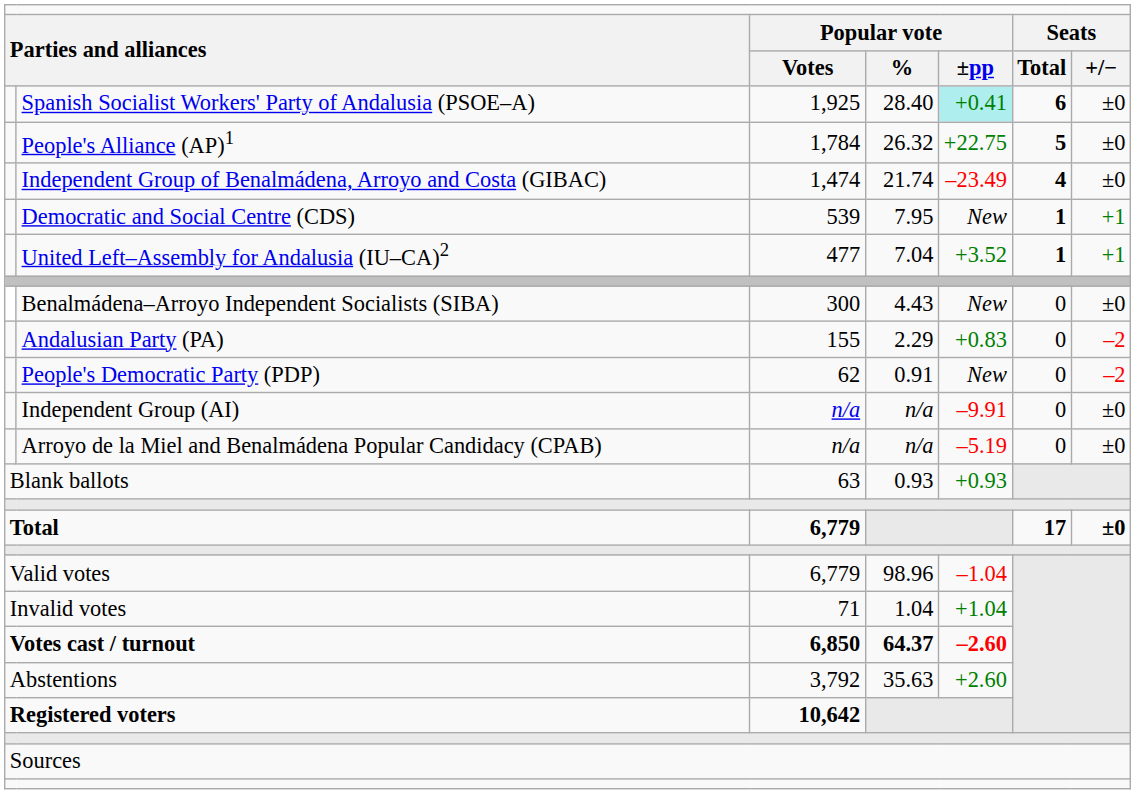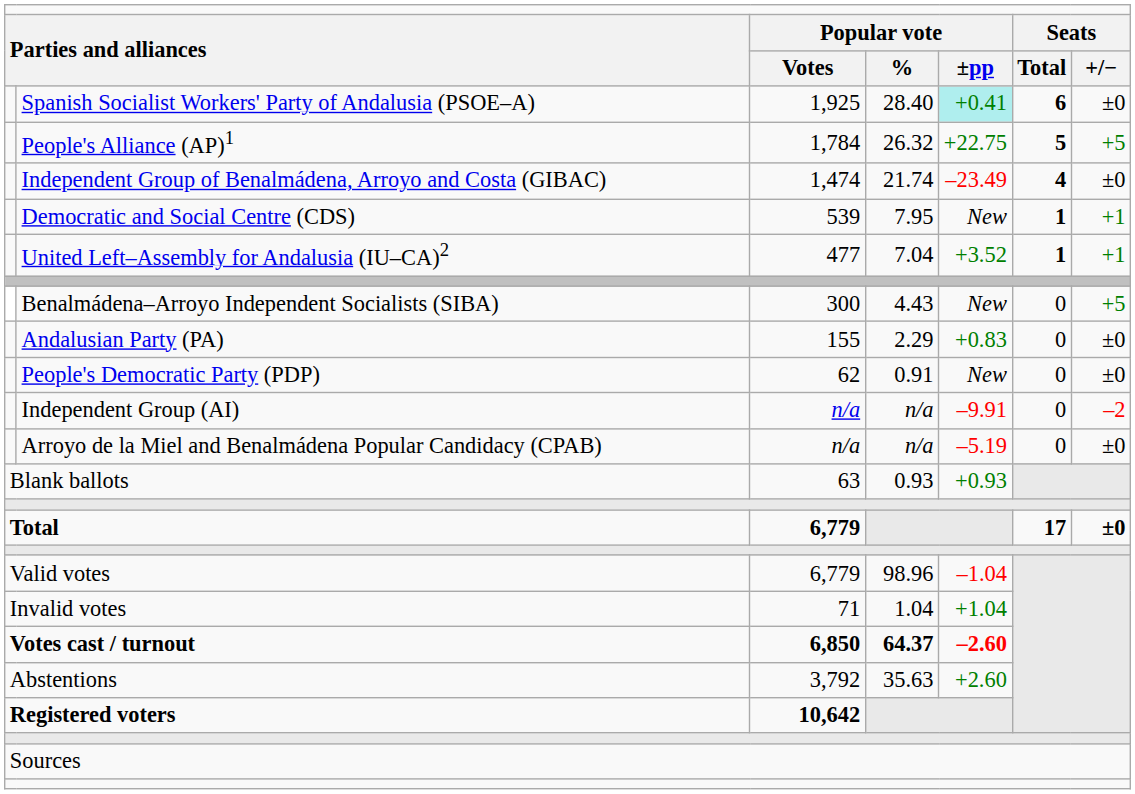(1114, 142) ±0 -> (1114, 142) +5
(1114, 303) ±0 -> (1114, 303) +5
(1114, 339) –2 -> (1114, 339) ±0
(1114, 374) –2 -> (1114, 374) ±0
(1114, 410) ±0 -> (1114, 410) –2
